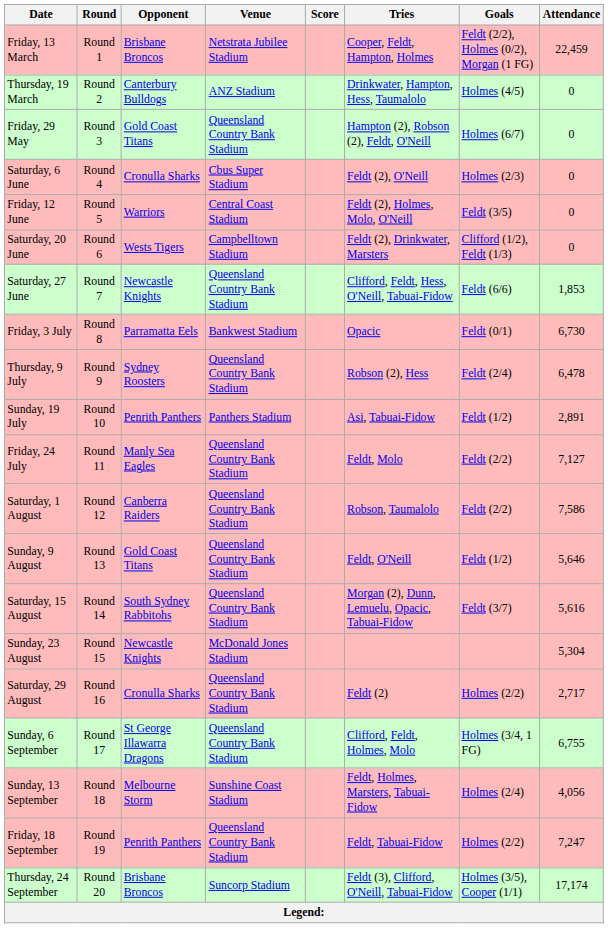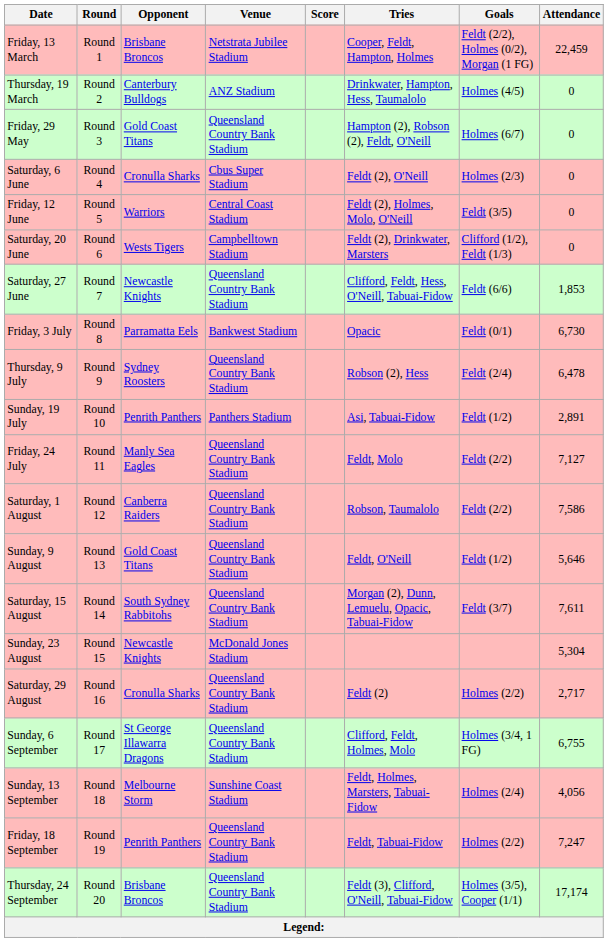(571, 608) 5,616 -> (571, 608) 7,611
(249, 885) Suncorp Stadium -> (242, 892) Queensland Country Bank Stadium
